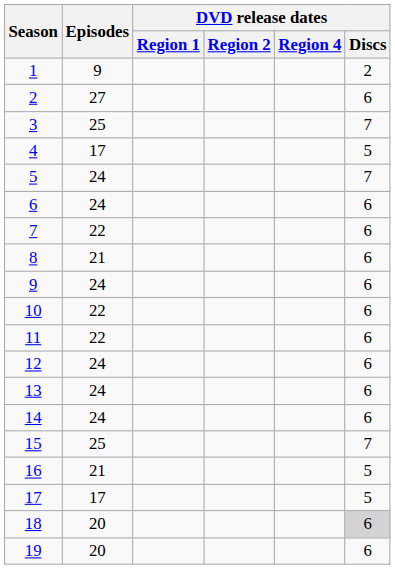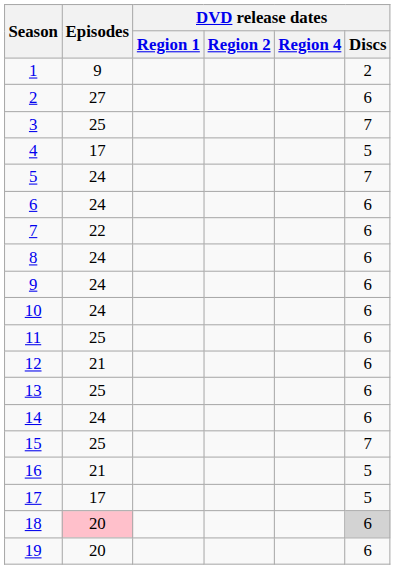(97, 257) 21 -> (97, 257) 24
(97, 310) 22 -> (97, 310) 24
(97, 337) 22 -> (97, 337) 25
(97, 364) 24 -> (97, 364) 21
(97, 390) 24 -> (97, 390) 25
(97, 524) no background -> (97, 524) pink background
